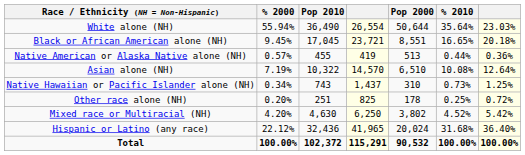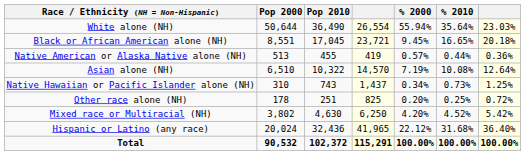columns swapped: (412, 12) <-> (278, 12)
